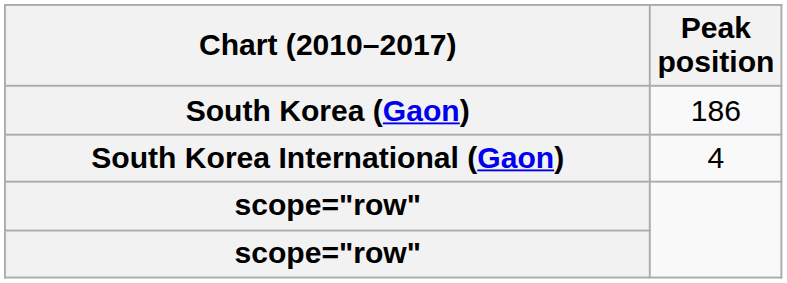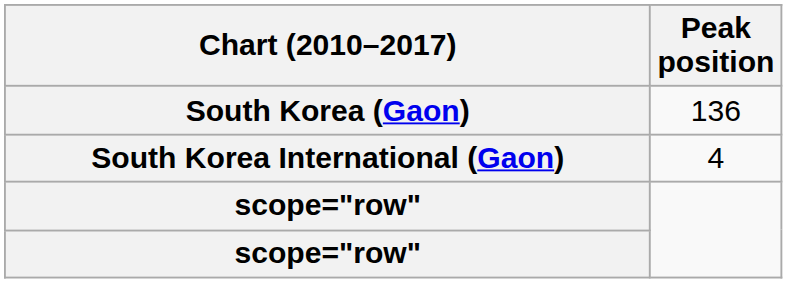(716, 109) 186 -> (716, 109) 136
